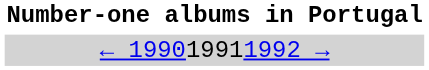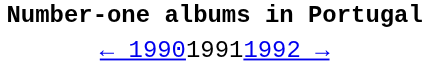(215, 50) lightgrey background -> (215, 50) no background
